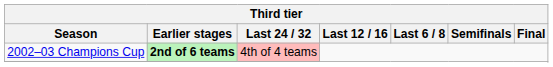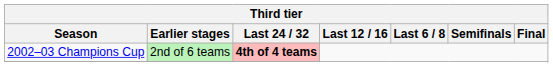(192, 53) bold -> (190, 53) normal
(279, 53) normal -> (276, 53) bold
